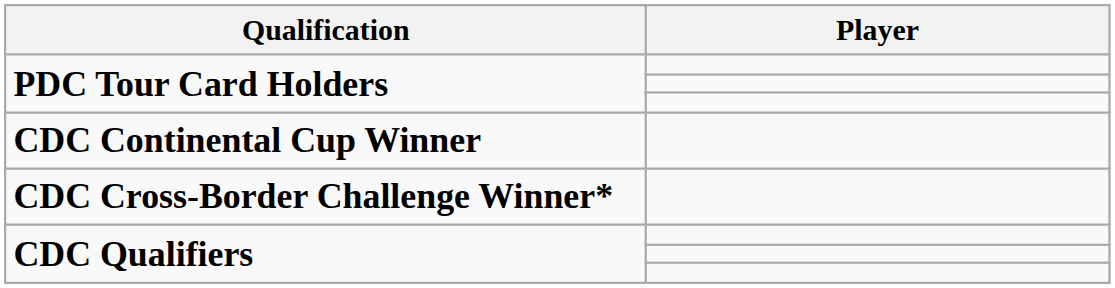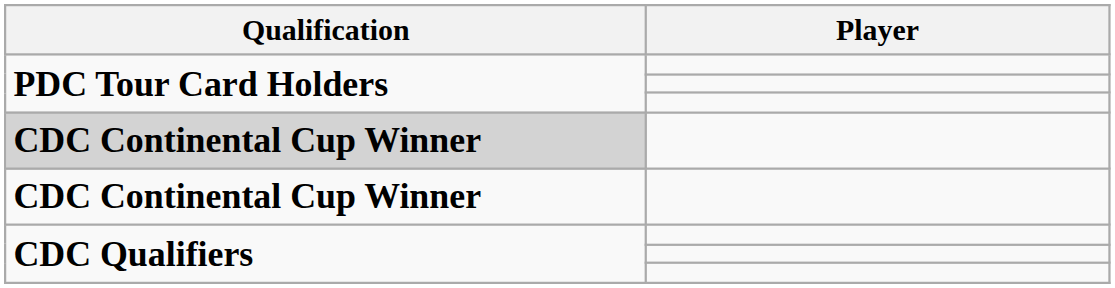(247, 139) no background -> (247, 139) lightgrey background
(313, 196) CDC Cross-Border Challenge Winner* -> (247, 196) CDC Continental Cup Winner
